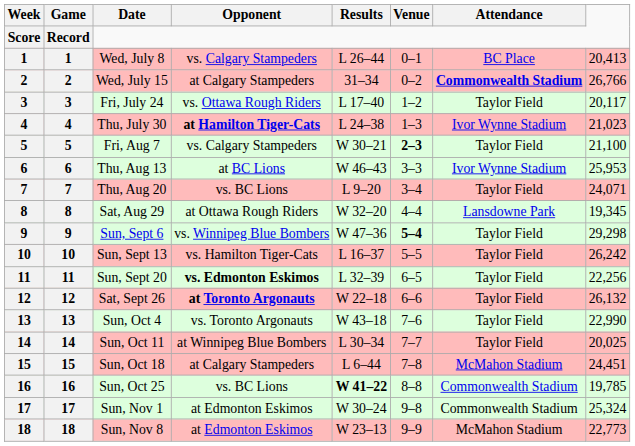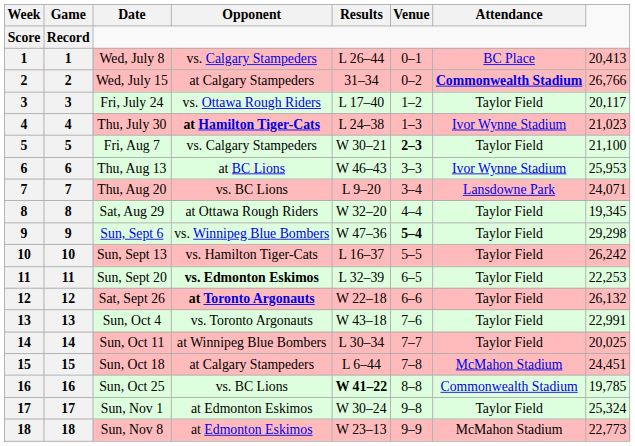(509, 189) Taylor Field -> (509, 189) Lansdowne Park
(509, 211) Lansdowne Park -> (509, 211) Taylor Field
(608, 277) 22,256 -> (608, 277) 22,253
(608, 320) 22,990 -> (608, 320) 22,991
(509, 408) Commonwealth Stadium -> (509, 408) Taylor Field
